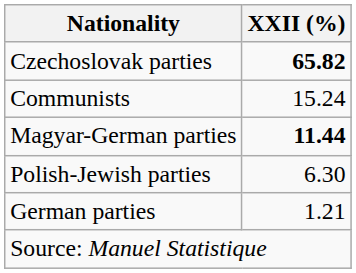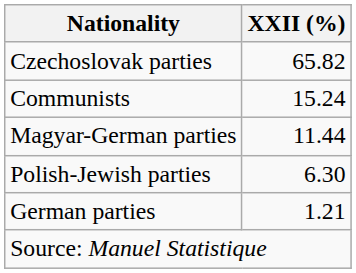(319, 60) bold -> (319, 60) normal
(319, 135) bold -> (319, 135) normal
